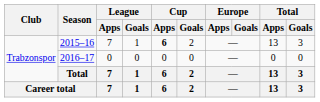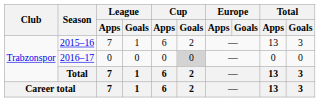(164, 43) bold -> (164, 43) normal
(191, 58) no background -> (191, 58) lightgrey background
